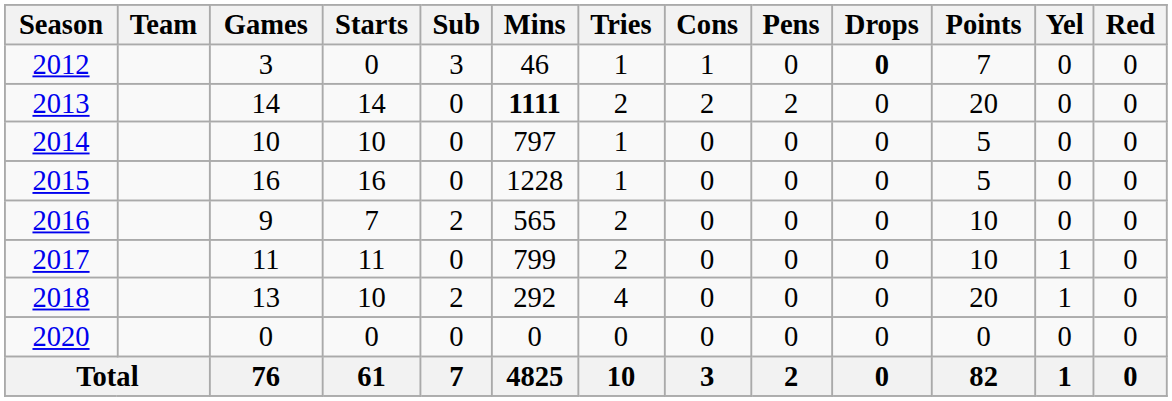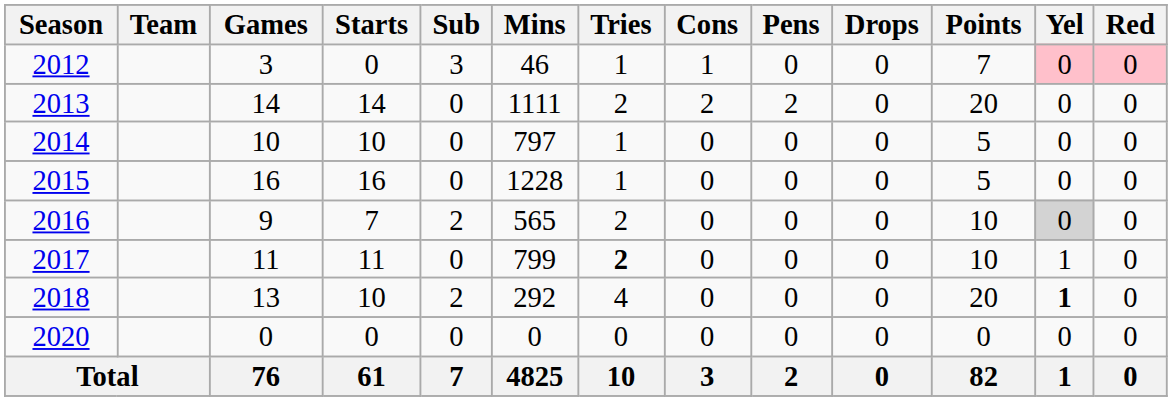(882, 63) bold -> (882, 63) normal
(1065, 63) no background -> (1065, 63) pink background
(1130, 63) no background -> (1130, 63) pink background
(535, 102) bold -> (535, 102) normal
(1065, 219) no background -> (1065, 219) lightgrey background
(621, 258) normal -> (621, 258) bold
(1065, 297) normal -> (1065, 297) bold
